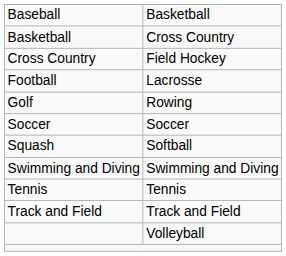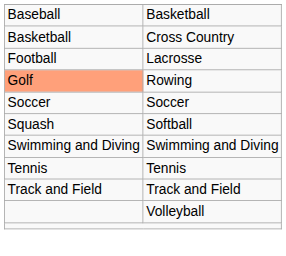- row: (186, 59)
(20, 102) no background -> (20, 80) lightsalmon background
